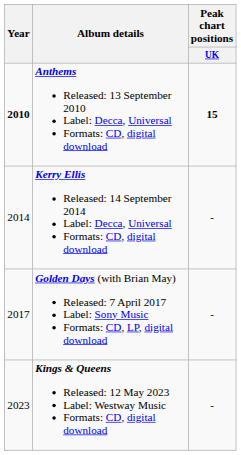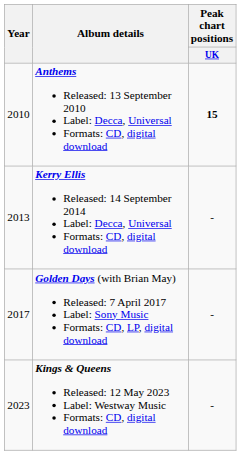(18, 114) bold -> (18, 114) normal
(18, 217) 2014 -> (18, 217) 2013
